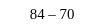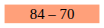(52, 13) no background -> (52, 13) lightsalmon background
